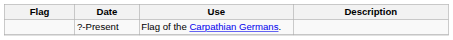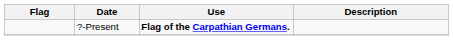(211, 27) normal -> (216, 27) bold
